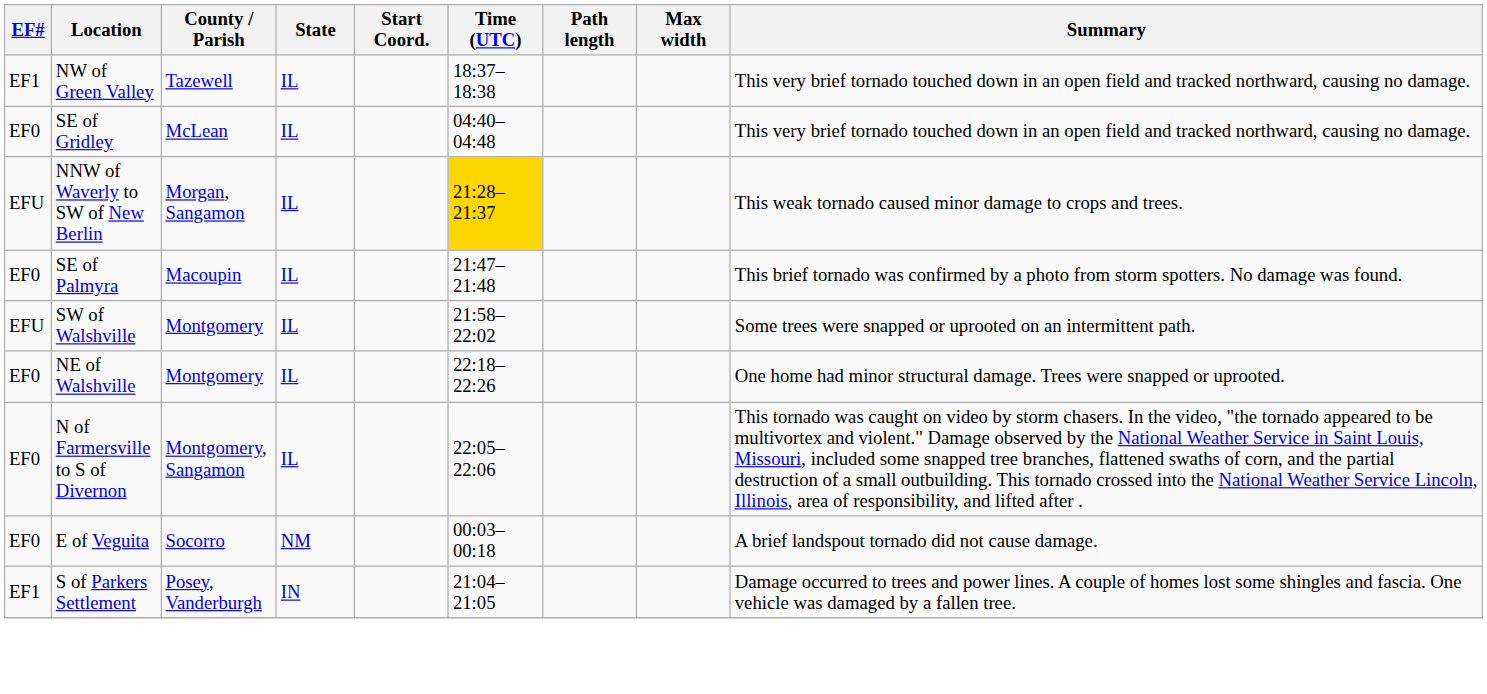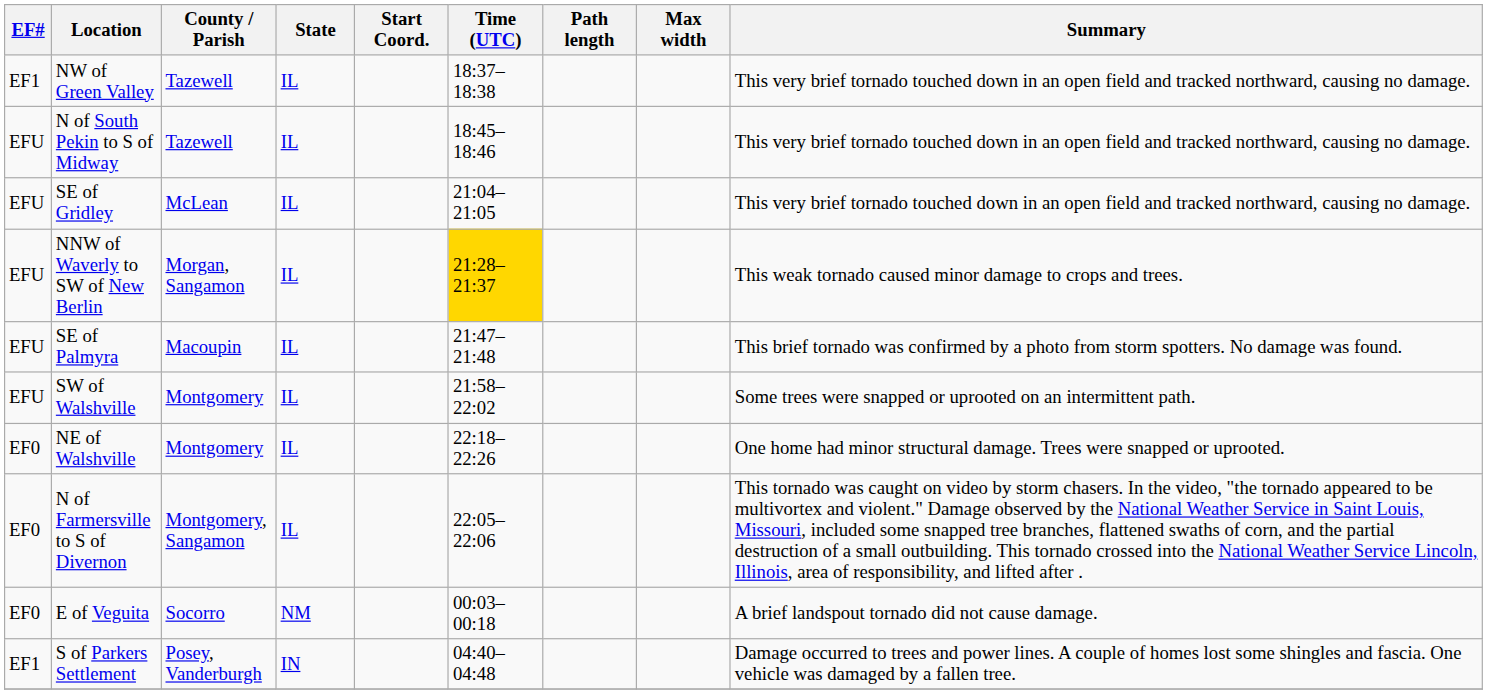+ row: (104, 141)
(25, 131) EF0 -> (27, 203) EFU
(479, 131) 04:40–04:48 -> (479, 203) 21:04–21:05
(25, 274) EF0 -> (27, 346) EFU
(479, 591) 21:04–21:05 -> (479, 663) 04:40–04:48
